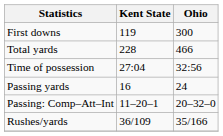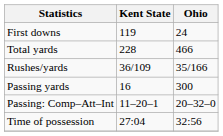(184, 31) 300 -> (182, 31) 24
rows swapped: (37, 121) <-> (51, 67)
(182, 85) 24 -> (184, 85) 300
